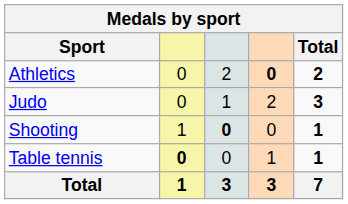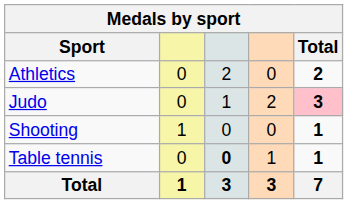(271, 74) bold -> (271, 74) normal
(318, 102) no background -> (318, 102) pink background
(226, 130) bold -> (226, 130) normal
(182, 158) bold -> (182, 158) normal
(226, 158) normal -> (226, 158) bold
